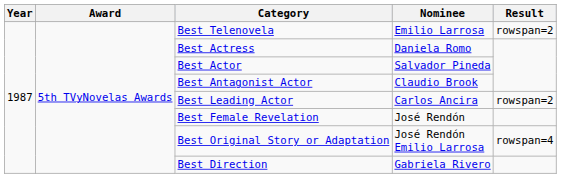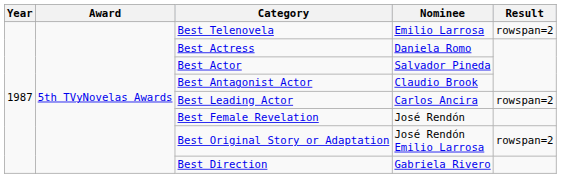(525, 141) rowspan=4 -> (525, 141) rowspan=2
